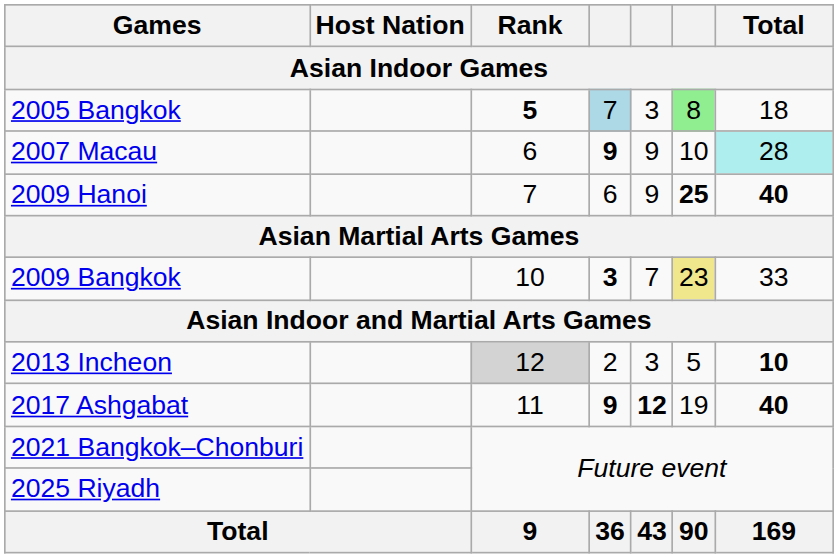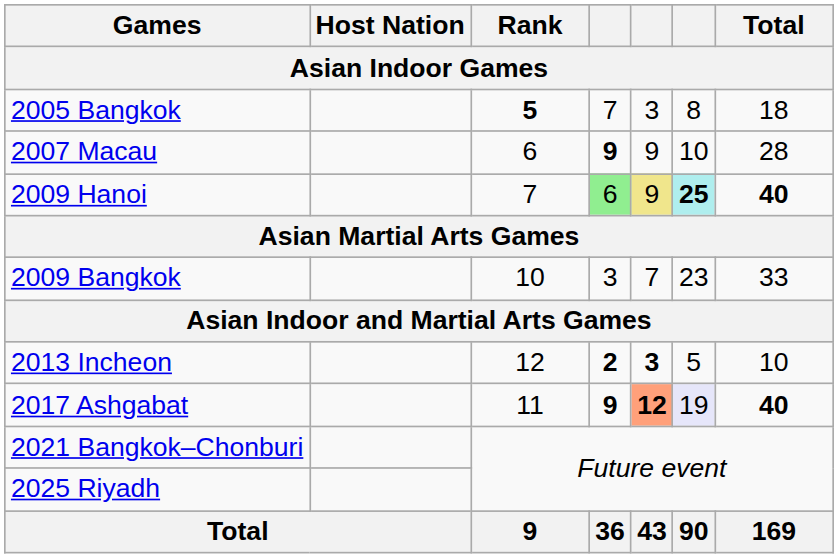(610, 109) lightblue background -> (610, 109) no background
(694, 109) lightgreen background -> (694, 109) no background
(774, 151) paleturquoise background -> (774, 151) no background
(610, 194) no background -> (610, 194) lightgreen background
(652, 194) no background -> (652, 194) khaki background
(694, 194) no background -> (694, 194) paleturquoise background
(610, 278) bold -> (610, 278) normal
(694, 278) khaki background -> (694, 278) no background
(530, 362) lightgrey background -> (530, 362) no background
(610, 362) normal -> (610, 362) bold
(652, 362) normal -> (652, 362) bold
(774, 362) bold -> (774, 362) normal
(652, 404) no background -> (652, 404) lightsalmon background
(694, 404) no background -> (694, 404) lavender background
